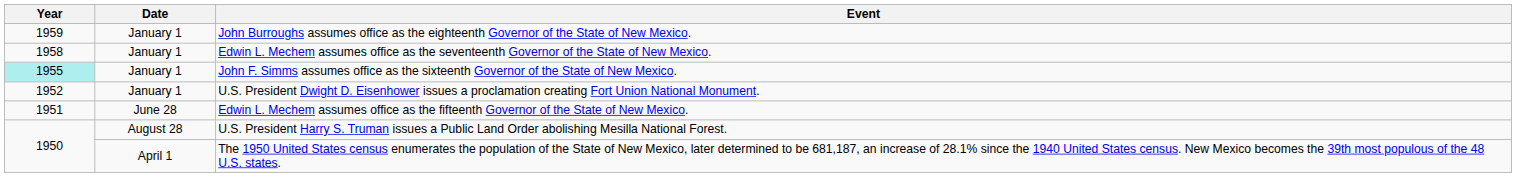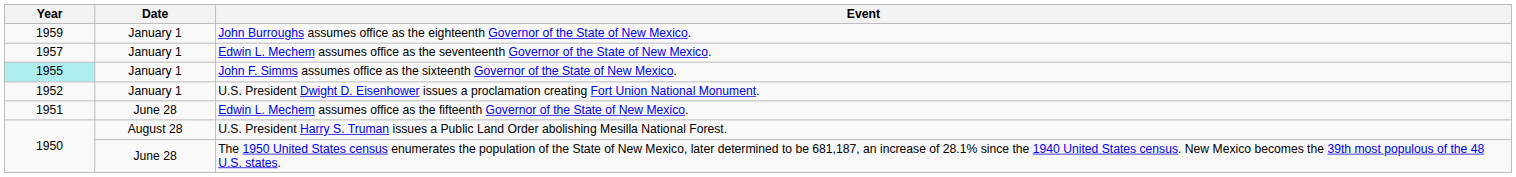(50, 52) 1958 -> (50, 52) 1957
(155, 155) April 1 -> (155, 155) June 28
